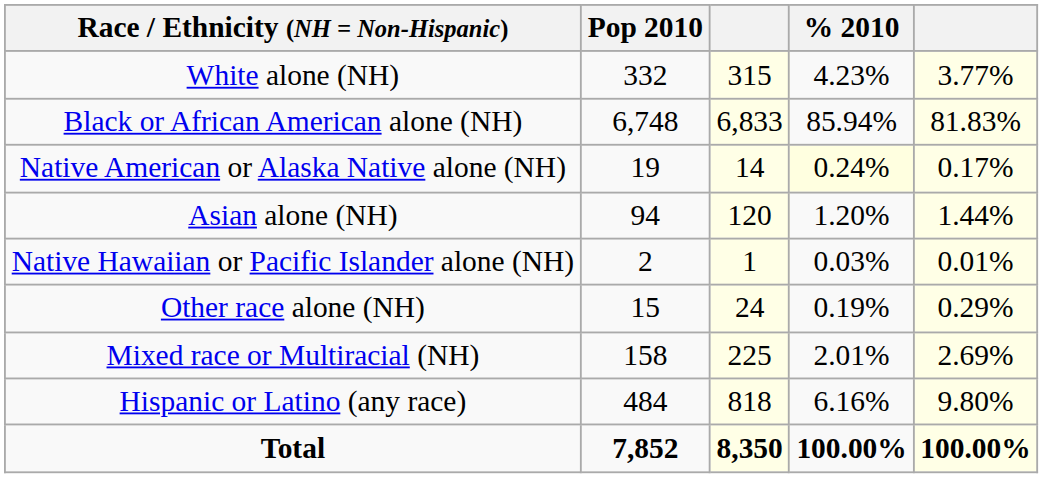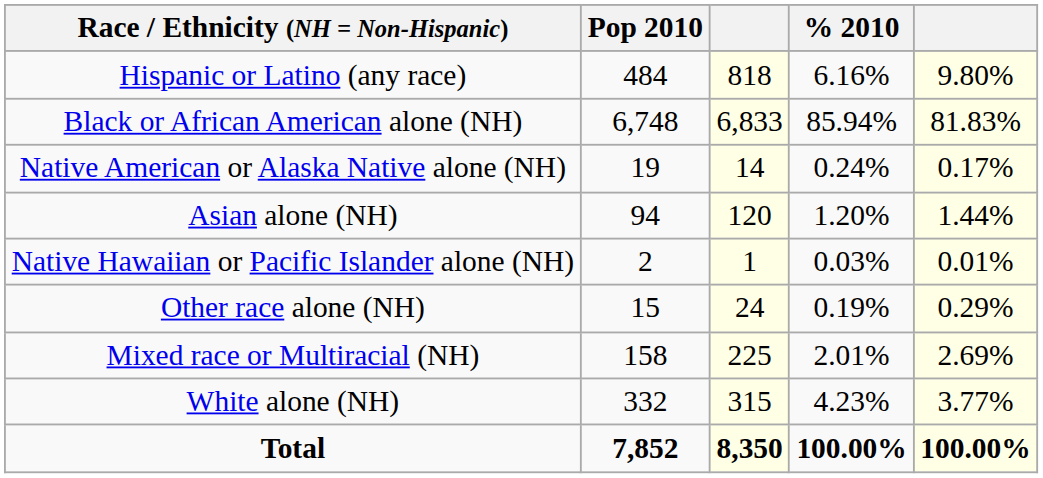rows swapped: (293, 74) <-> (293, 401)
(852, 167) lightyellow background -> (852, 167) no background
